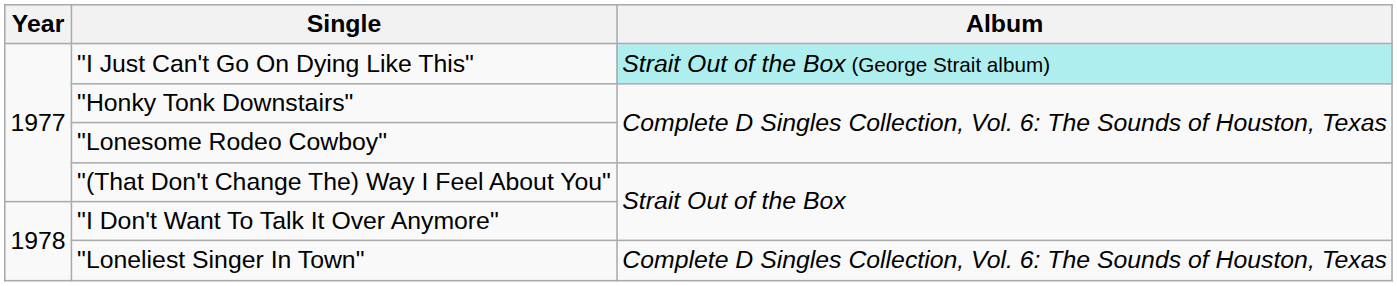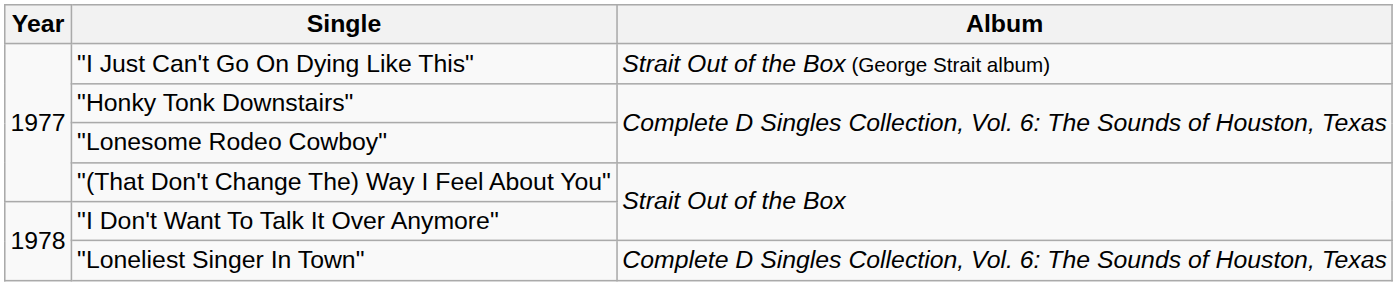(836, 63) paleturquoise background -> (836, 63) no background
